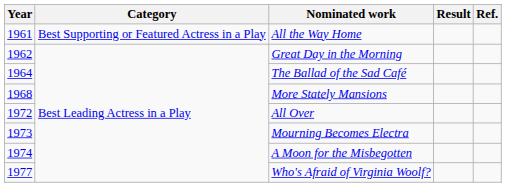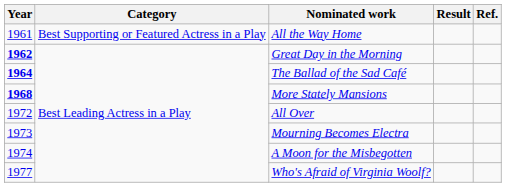(20, 53) normal -> (20, 53) bold
(20, 73) normal -> (20, 73) bold
(20, 93) normal -> (20, 93) bold
